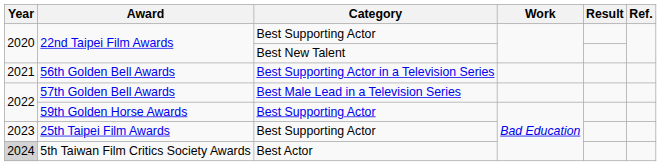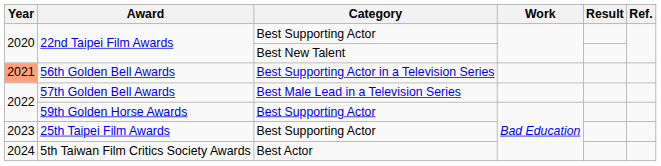(21, 72) no background -> (21, 72) lightsalmon background
(21, 151) lightgrey background -> (21, 151) no background
